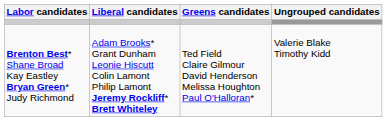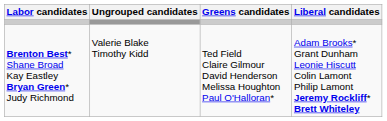columns swapped: (135, 12) <-> (327, 12)
